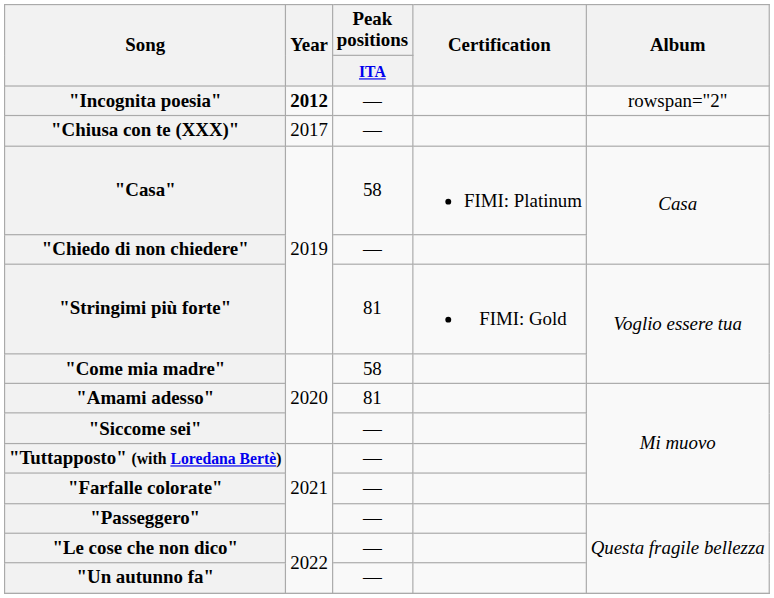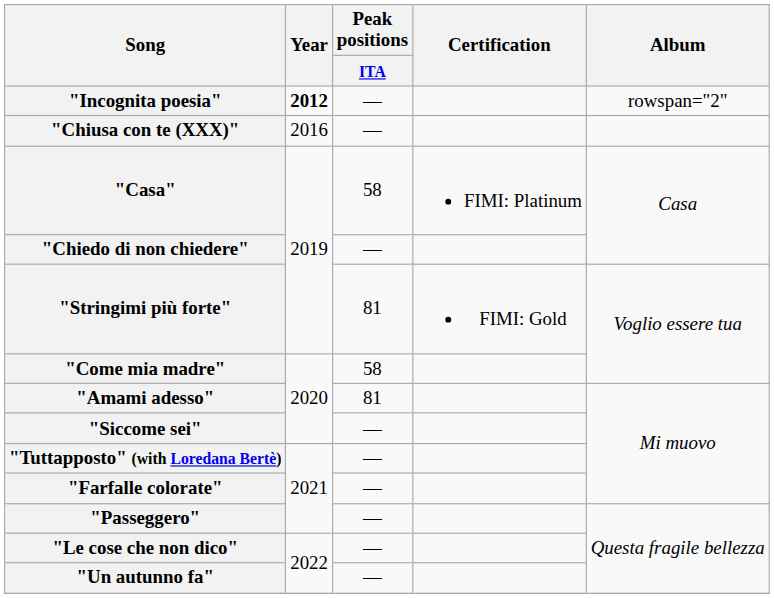(309, 130) 2017 -> (309, 130) 2016
